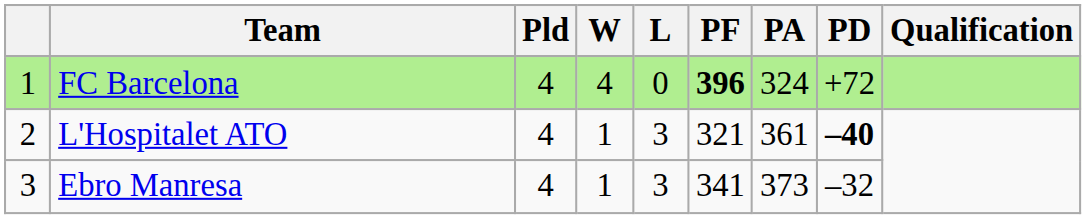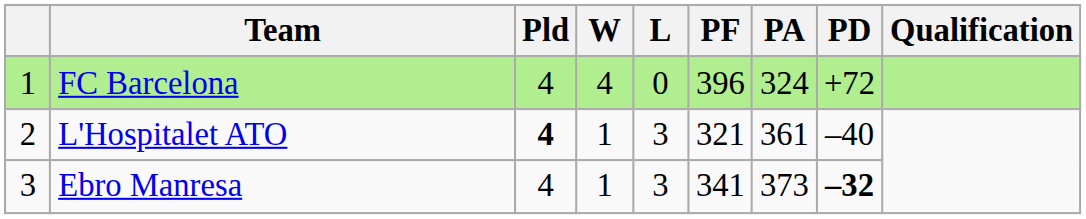(720, 82) bold -> (720, 82) normal
(546, 133) normal -> (546, 133) bold
(849, 133) bold -> (849, 133) normal
(849, 185) normal -> (849, 185) bold
